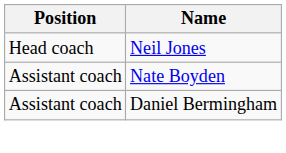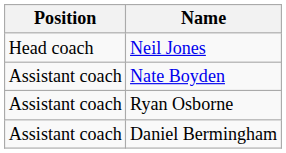+ row: (182, 104)
